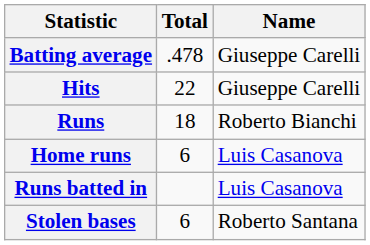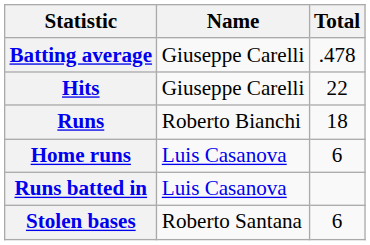columns swapped: (289, 21) <-> (185, 21)
